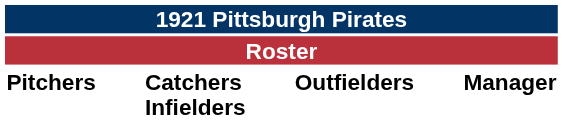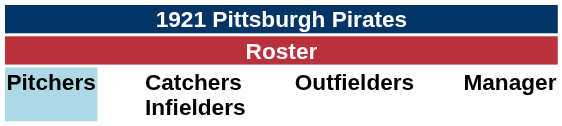(51, 82) no background -> (51, 82) lightblue background
